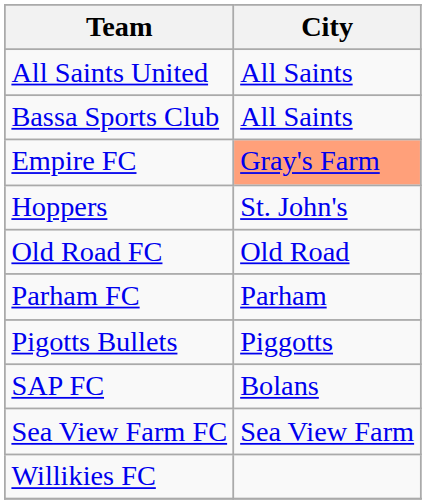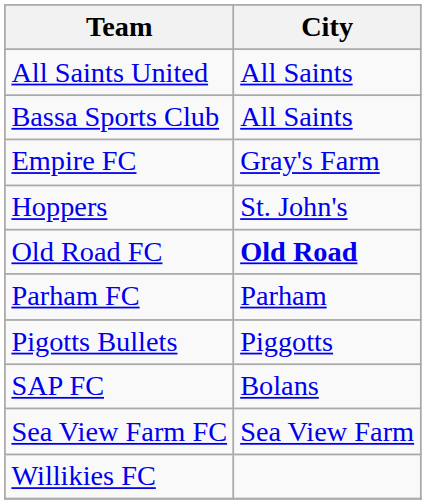(310, 161) lightsalmon background -> (310, 161) no background
(295, 251) normal -> (299, 251) bold
